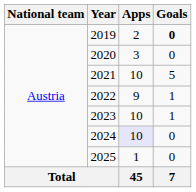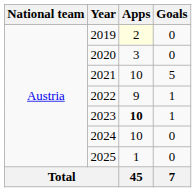(136, 34) no background -> (136, 34) lightyellow background
(172, 34) bold -> (172, 34) normal
(136, 116) normal -> (136, 116) bold
(136, 136) lavender background -> (136, 136) no background
